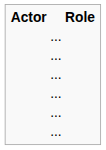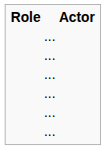columns swapped: (29, 17) <-> (80, 17)
